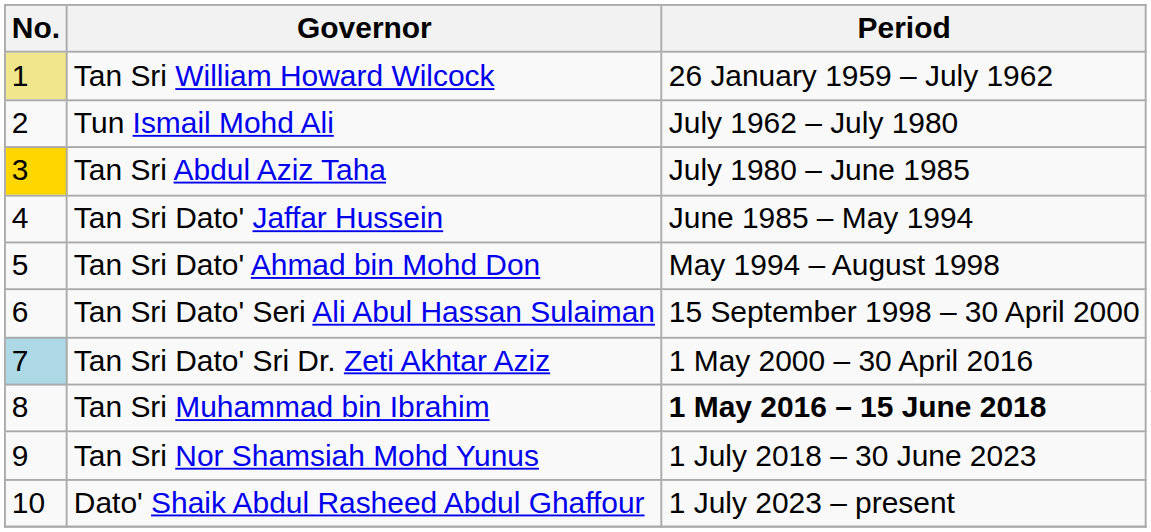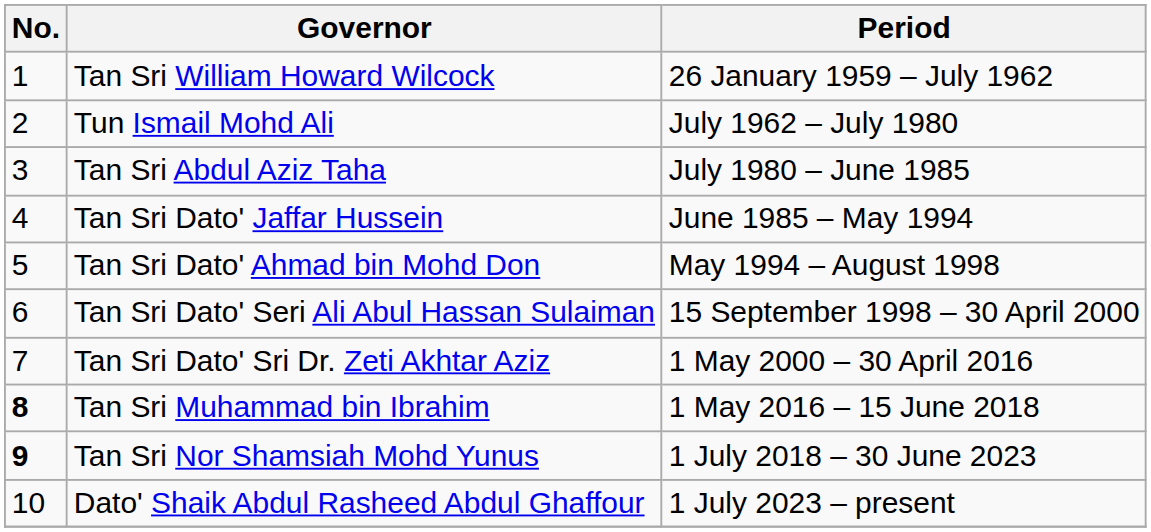(20, 75) khaki background -> (20, 75) no background
(20, 170) gold background -> (20, 170) no background
(20, 360) lightblue background -> (20, 360) no background
(20, 407) normal -> (20, 407) bold
(858, 407) bold -> (854, 407) normal
(20, 455) normal -> (20, 455) bold
